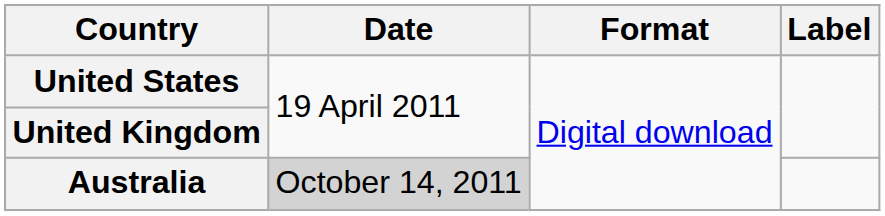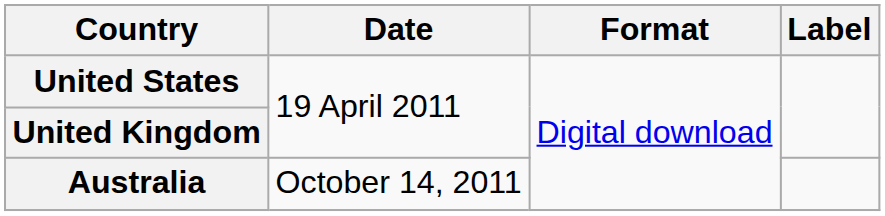(399, 183) lightgrey background -> (399, 183) no background
